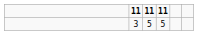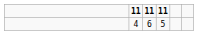(136, 24) 3 -> (136, 24) 4
(149, 24) 5 -> (149, 24) 6
